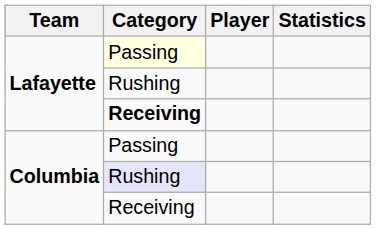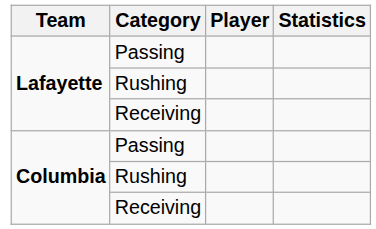(143, 51) lightyellow background -> (150, 51) no background
(155, 114) bold -> (158, 114) normal
(144, 176) lavender background -> (151, 176) no background
